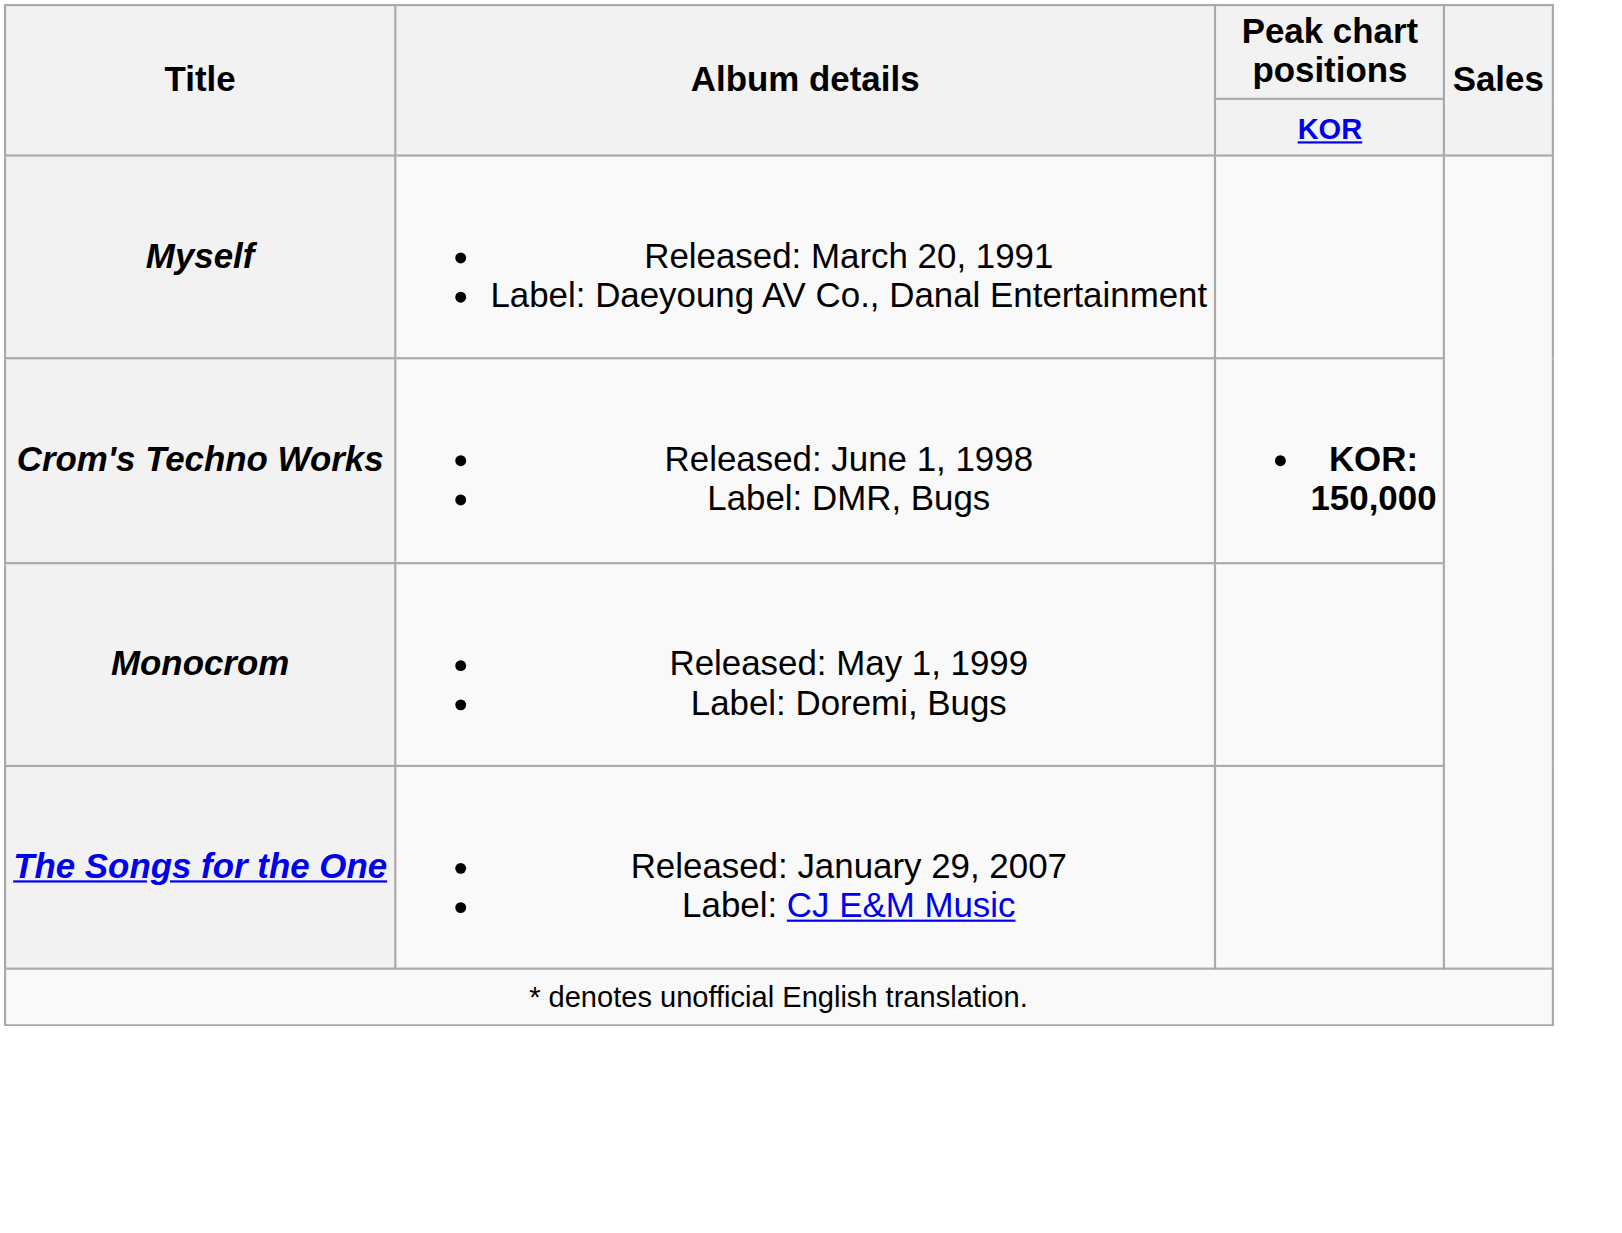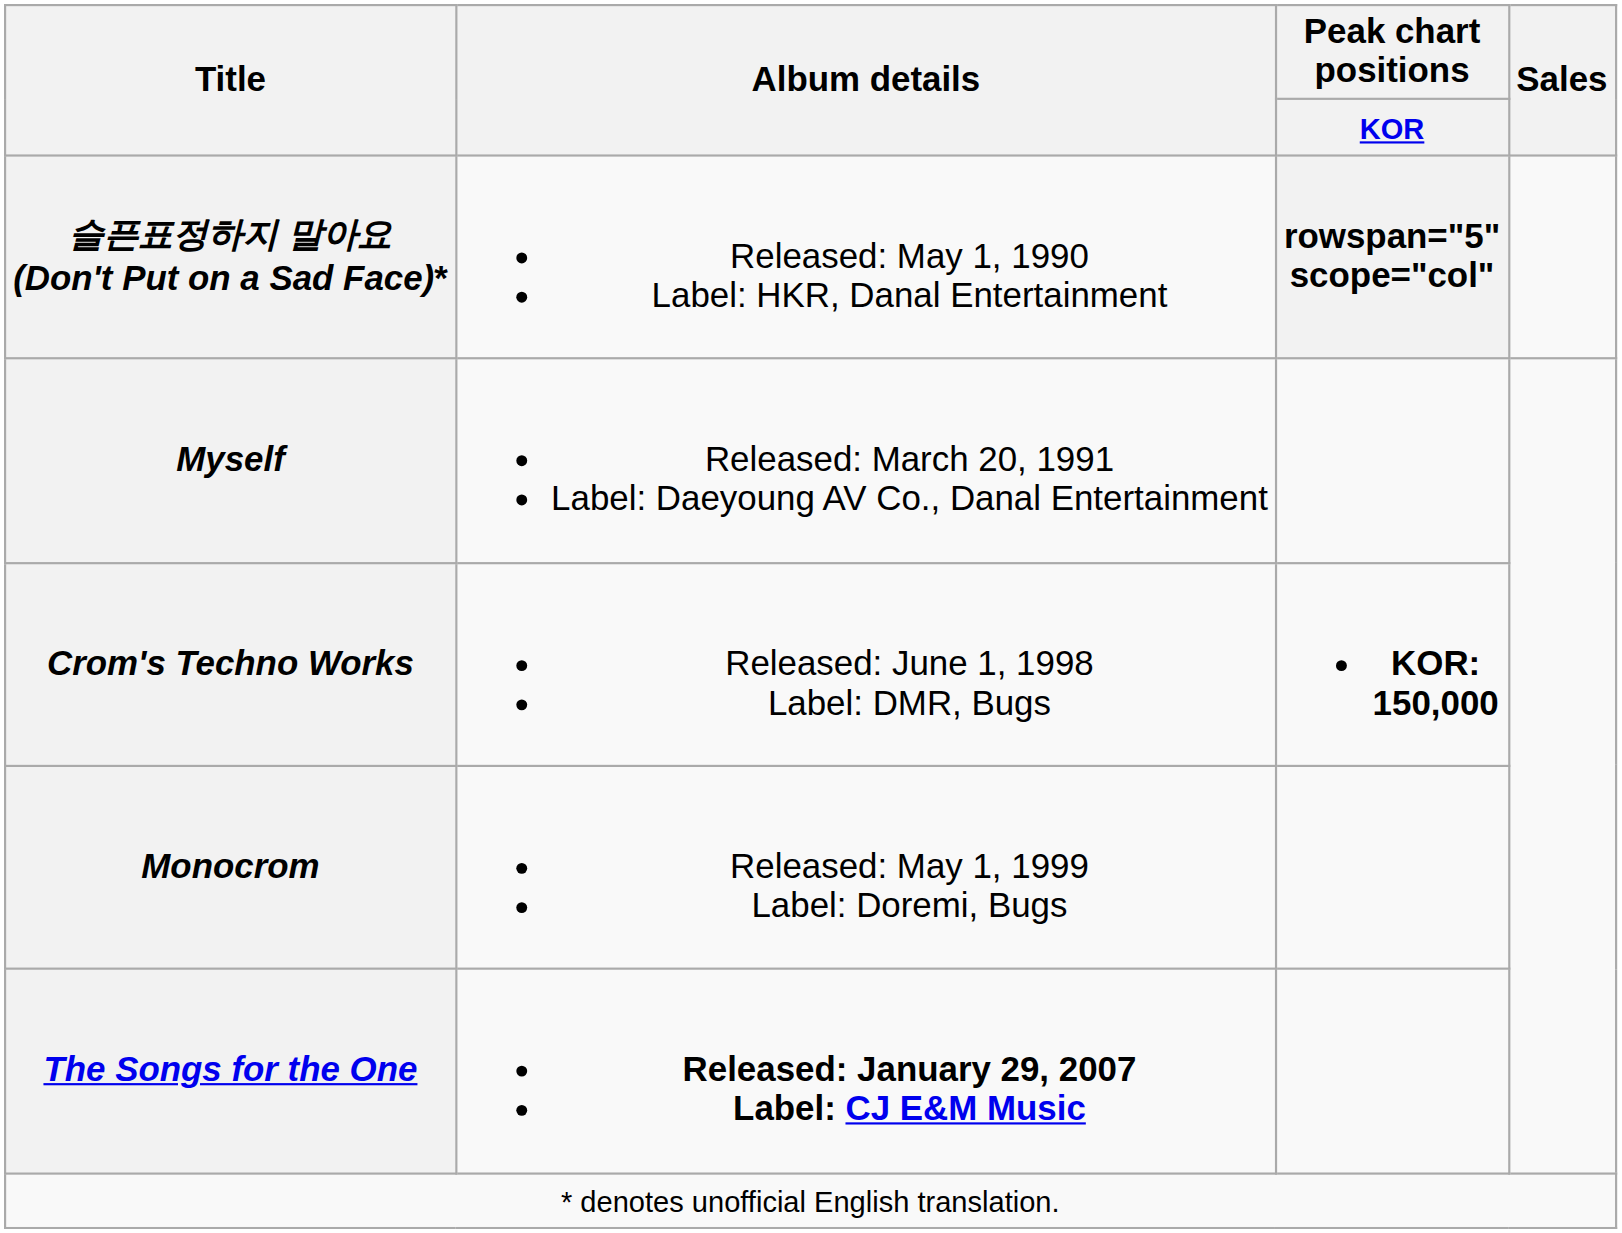+ row: (230, 257)
(805, 887) normal -> (866, 1091) bold
